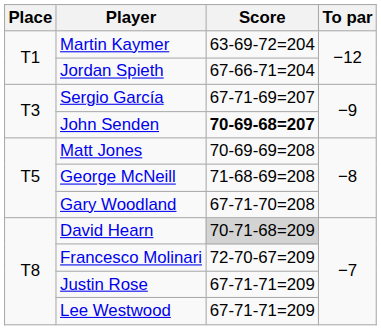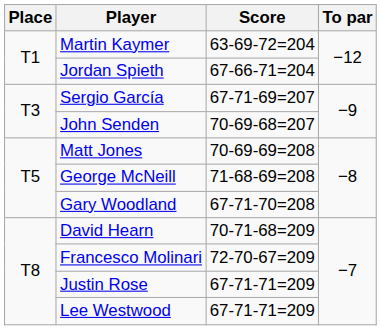(262, 124) bold -> (262, 124) normal
(262, 230) lightgrey background -> (262, 230) no background
